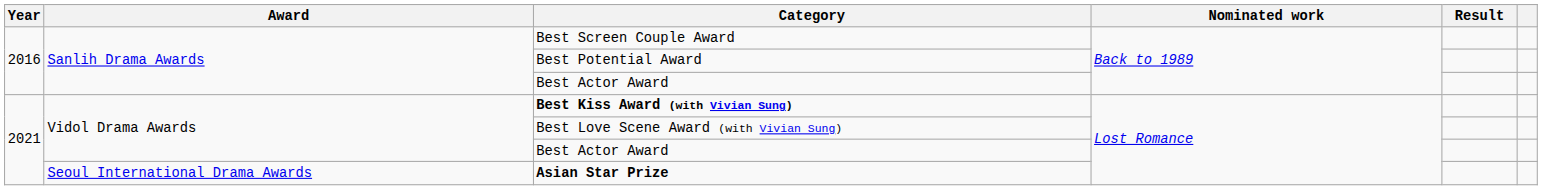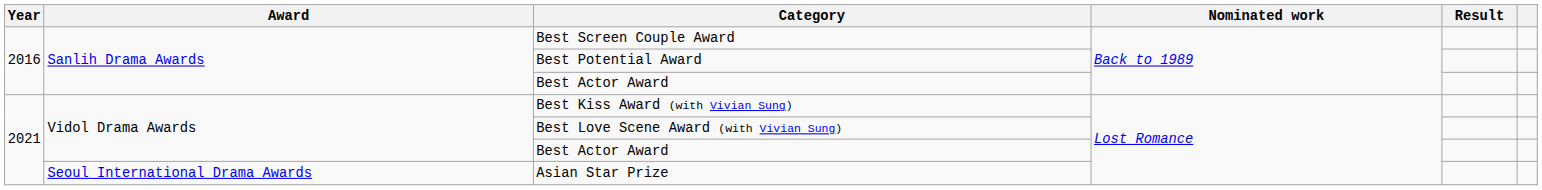(664, 106) bold -> (664, 106) normal
(602, 173) bold -> (602, 173) normal
